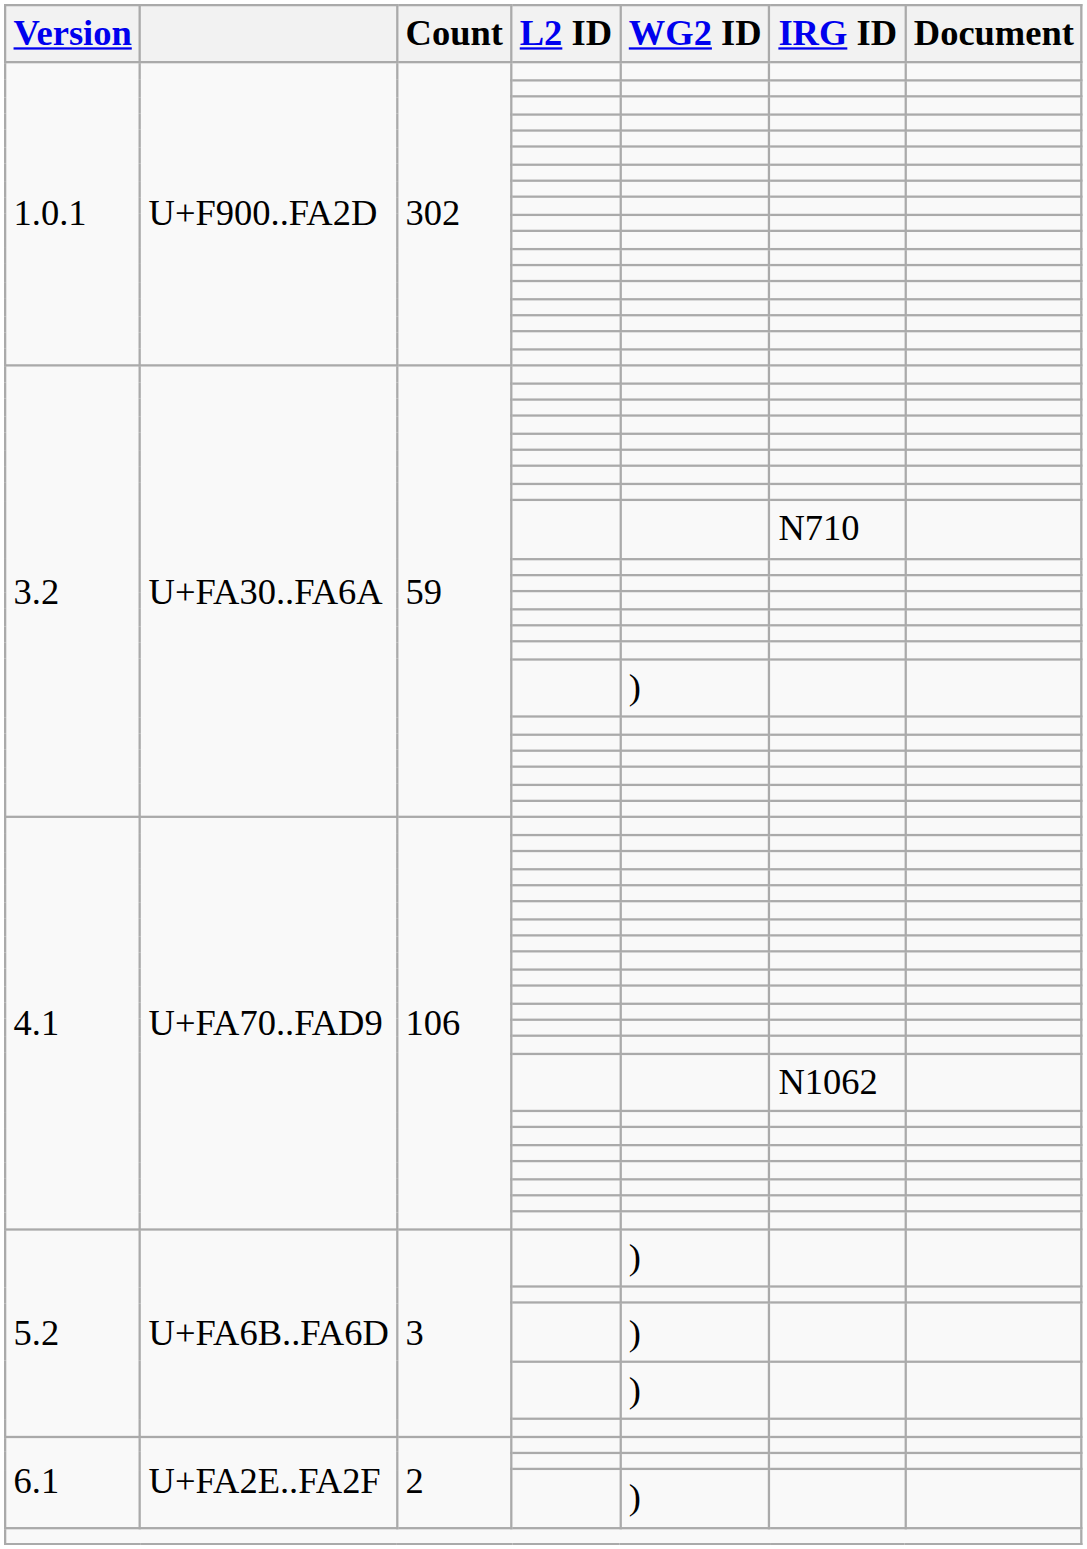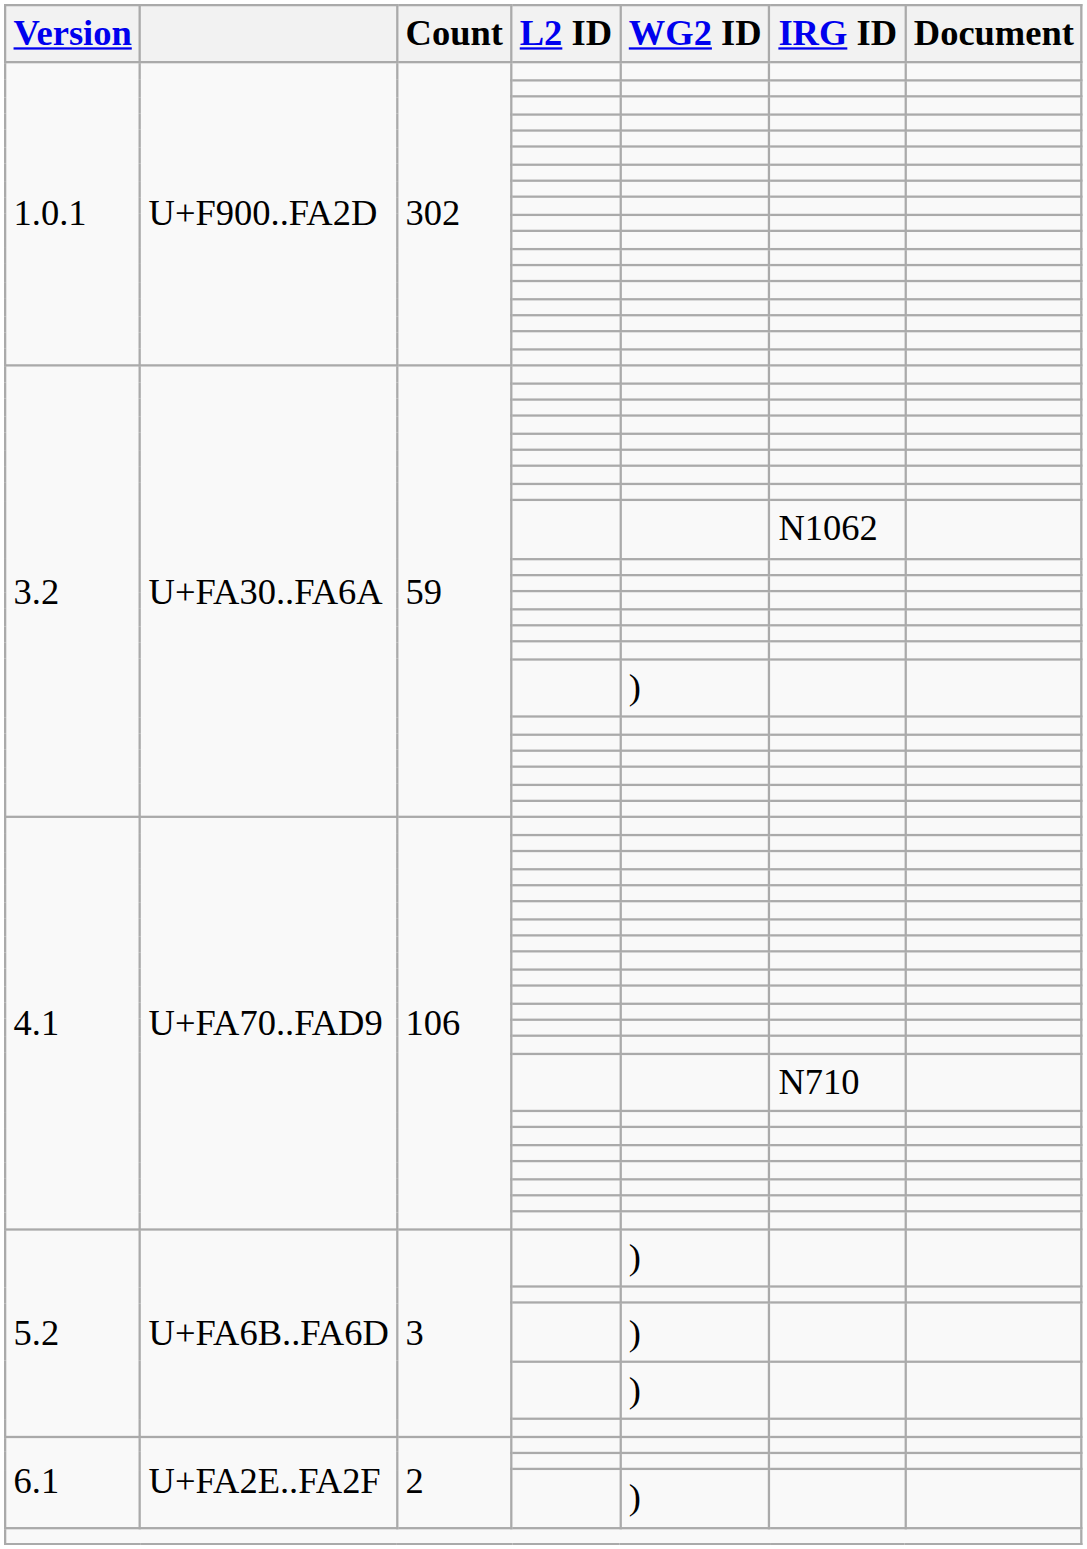(819, 528) N710 -> (828, 528) N1062
(828, 1081) N1062 -> (819, 1081) N710
